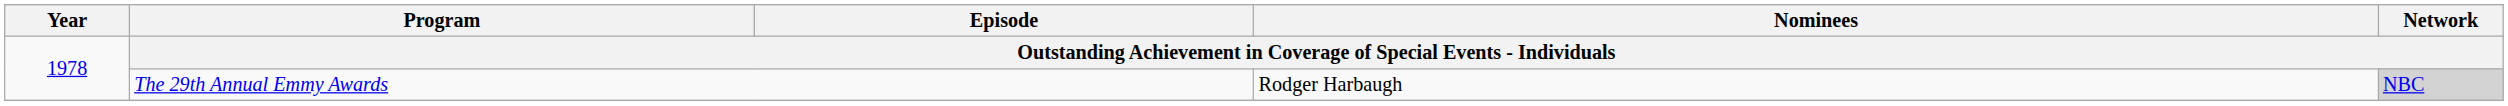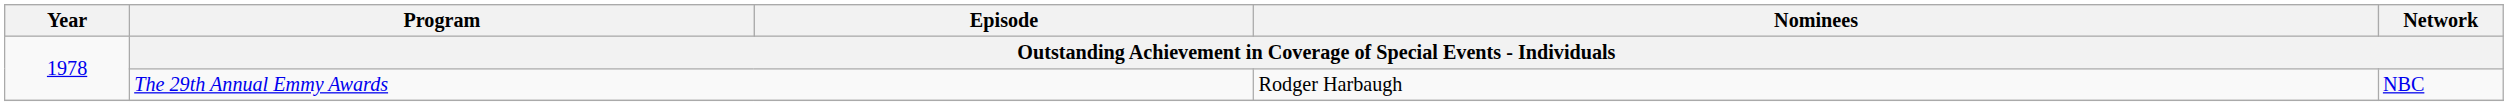(2404, 84) lightgrey background -> (2404, 84) no background
